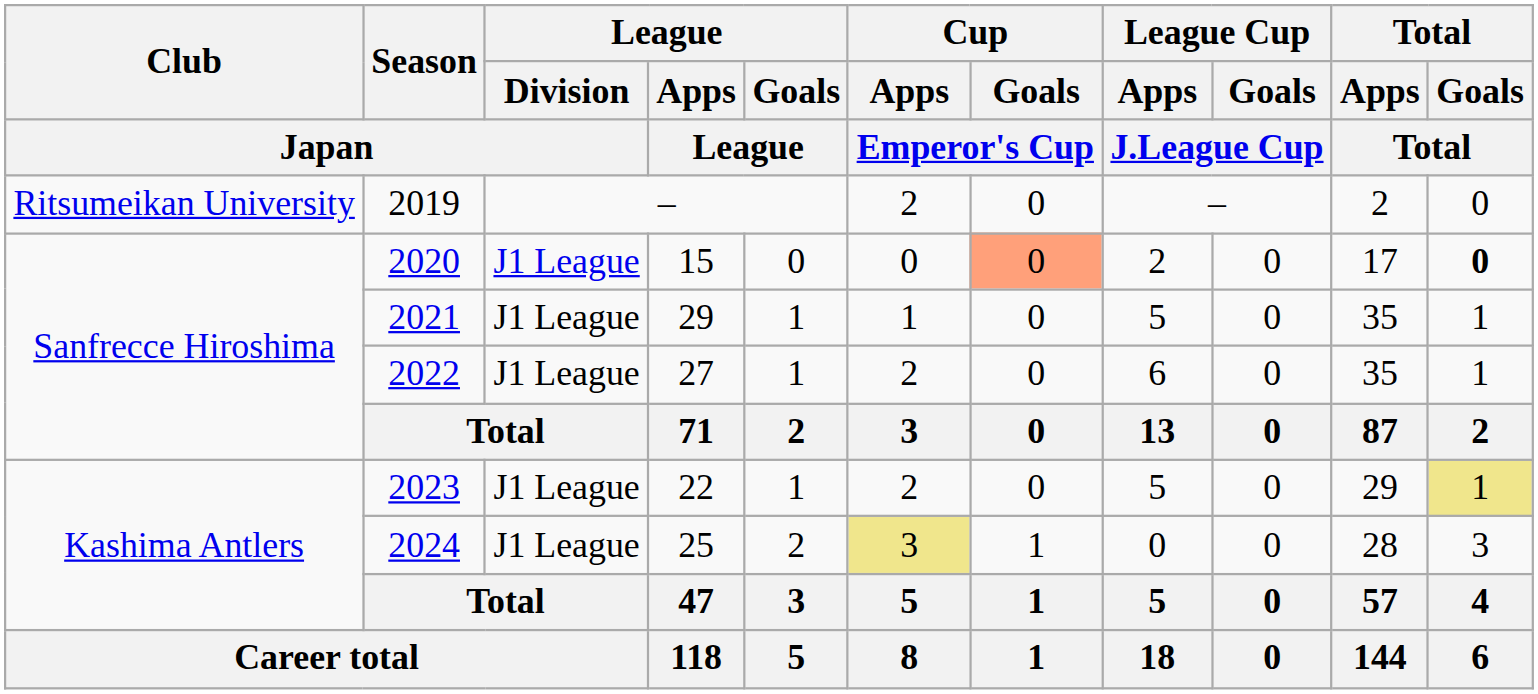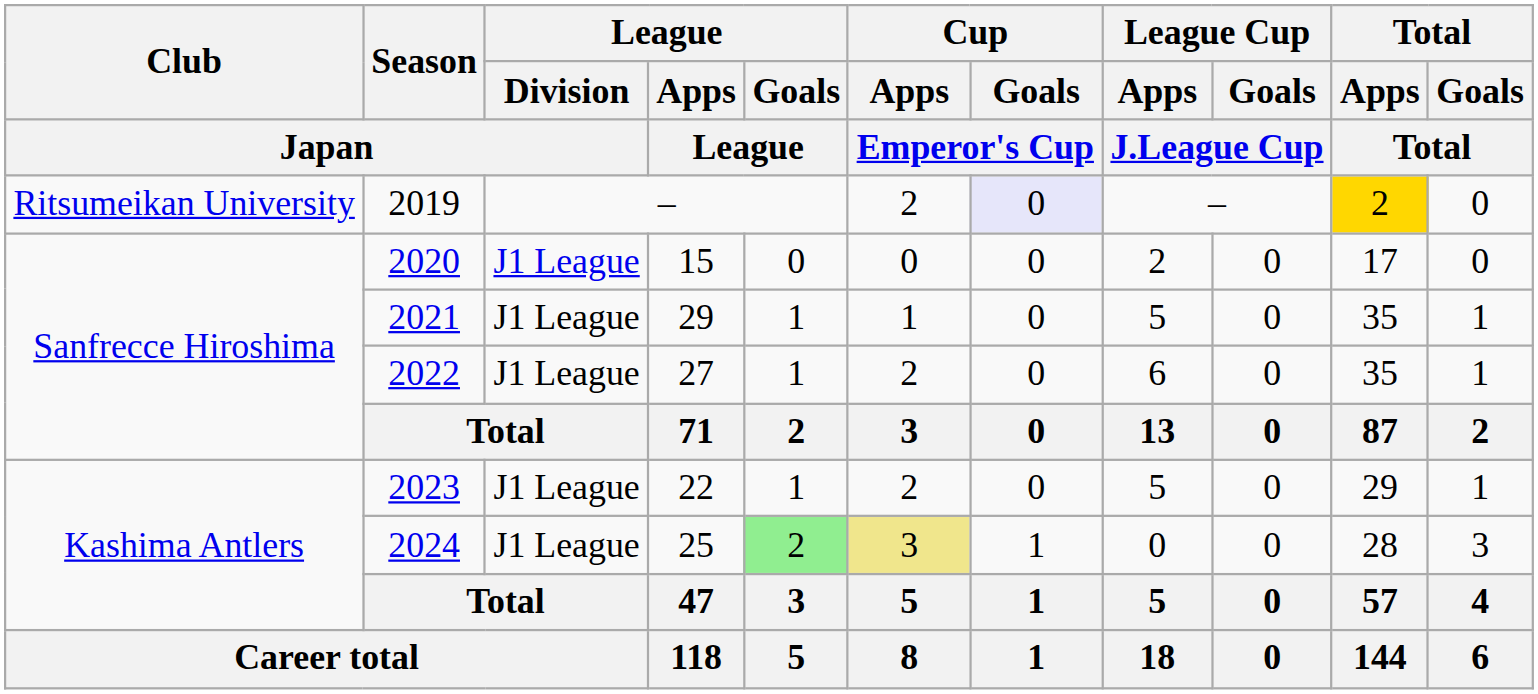(1036, 203) no background -> (1036, 203) lavender background
(1380, 203) no background -> (1380, 203) gold background
(1036, 260) lightsalmon background -> (1036, 260) no background
(1480, 260) bold -> (1480, 260) normal
(1480, 487) khaki background -> (1480, 487) no background
(796, 544) no background -> (796, 544) lightgreen background
